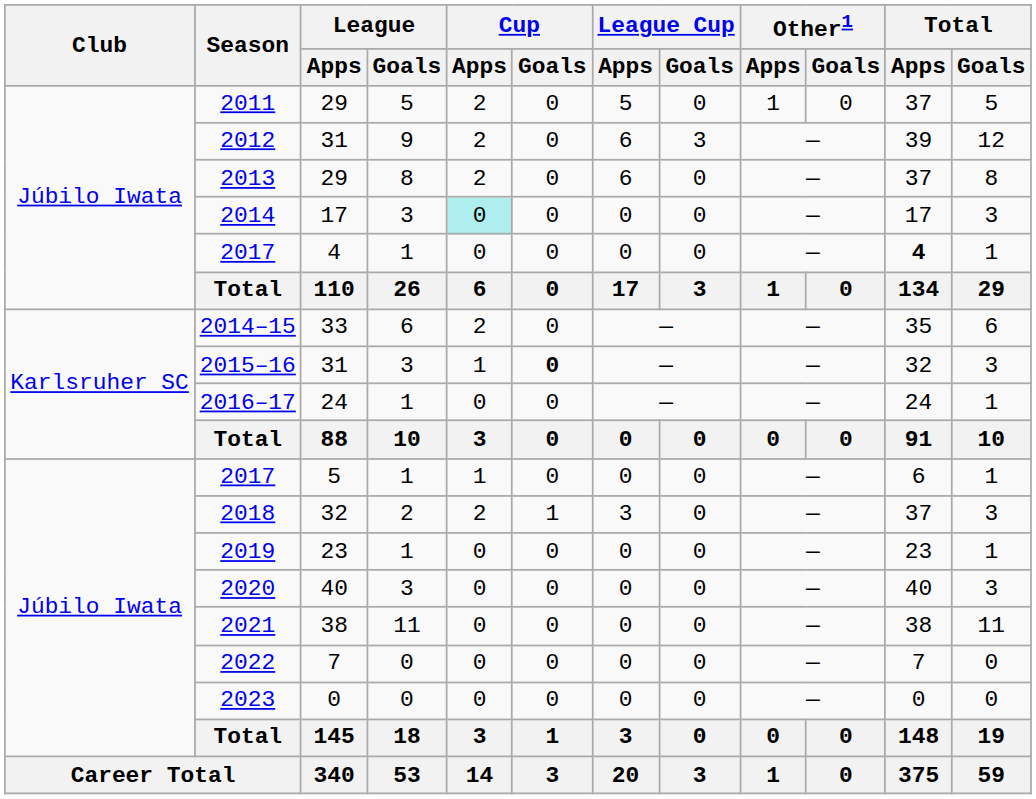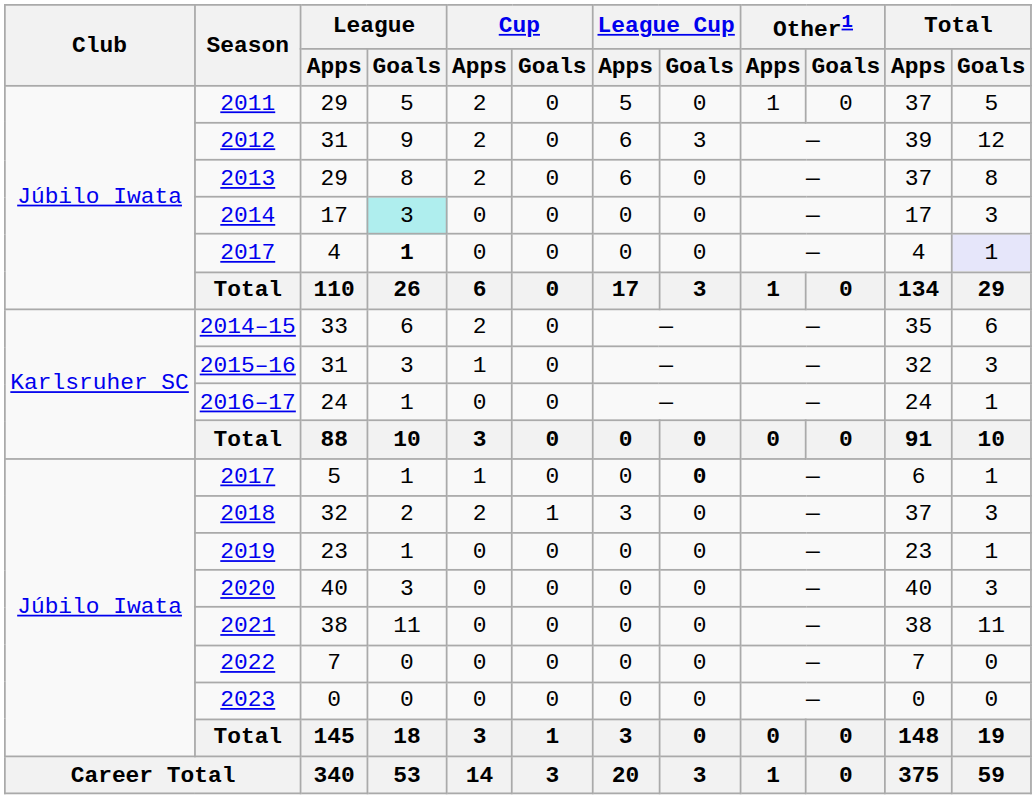(407, 216) no background -> (407, 216) paleturquoise background
(480, 216) paleturquoise background -> (480, 216) no background
(407, 253) normal -> (407, 253) bold
(919, 253) bold -> (919, 253) normal
(991, 253) no background -> (991, 253) lavender background
(552, 365) bold -> (552, 365) normal
(700, 477) normal -> (700, 477) bold
